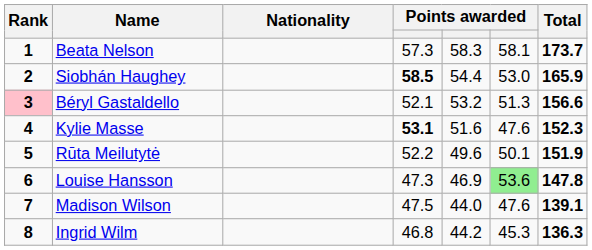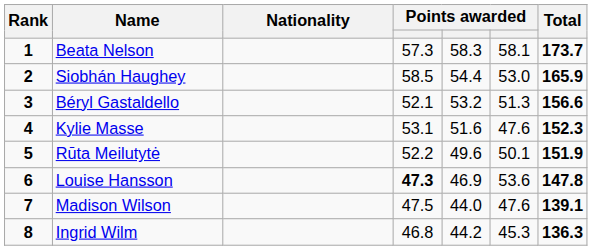(418, 76) bold -> (418, 76) normal
(28, 102) pink background -> (28, 102) no background
(418, 128) bold -> (418, 128) normal
(418, 180) normal -> (418, 180) bold
(514, 180) lightgreen background -> (514, 180) no background
